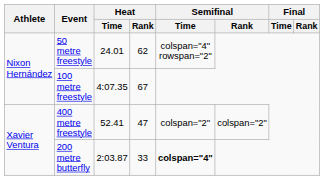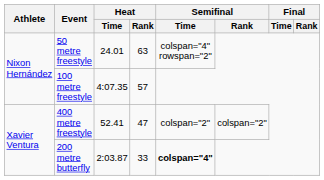(143, 51) 62 -> (143, 51) 63
(143, 87) 67 -> (143, 87) 57
